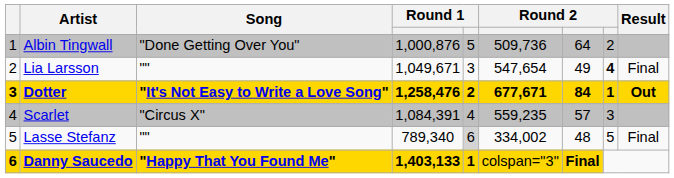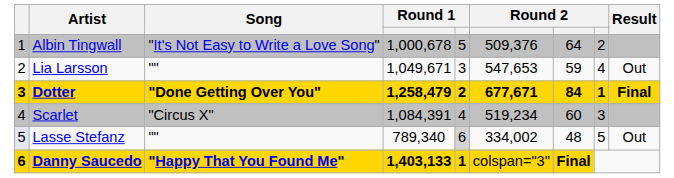(219, 45) "Done Getting Over You" -> (264, 45) "It's Not Easy to Write a Love Song"
(428, 45) 1,000,876 -> (419, 45) 1,000,678
(520, 45) 509,736 -> (511, 45) 509,376
(520, 68) 547,654 -> (511, 68) 547,653
(583, 68) 49 -> (574, 68) 59
(610, 68) bold -> (601, 68) normal
(643, 68) Final -> (634, 68) Out
(264, 92) "It's Not Easy to Write a Love Song" -> (235, 92) "Done Getting Over You"
(428, 92) 1,258,476 -> (419, 92) 1,258,479
(643, 92) Out -> (634, 92) Final
(520, 115) 559,235 -> (511, 115) 519,234
(583, 115) 57 -> (574, 115) 60
(13, 138) no background -> (22, 138) lavender background
(643, 138) Final -> (634, 138) Out
